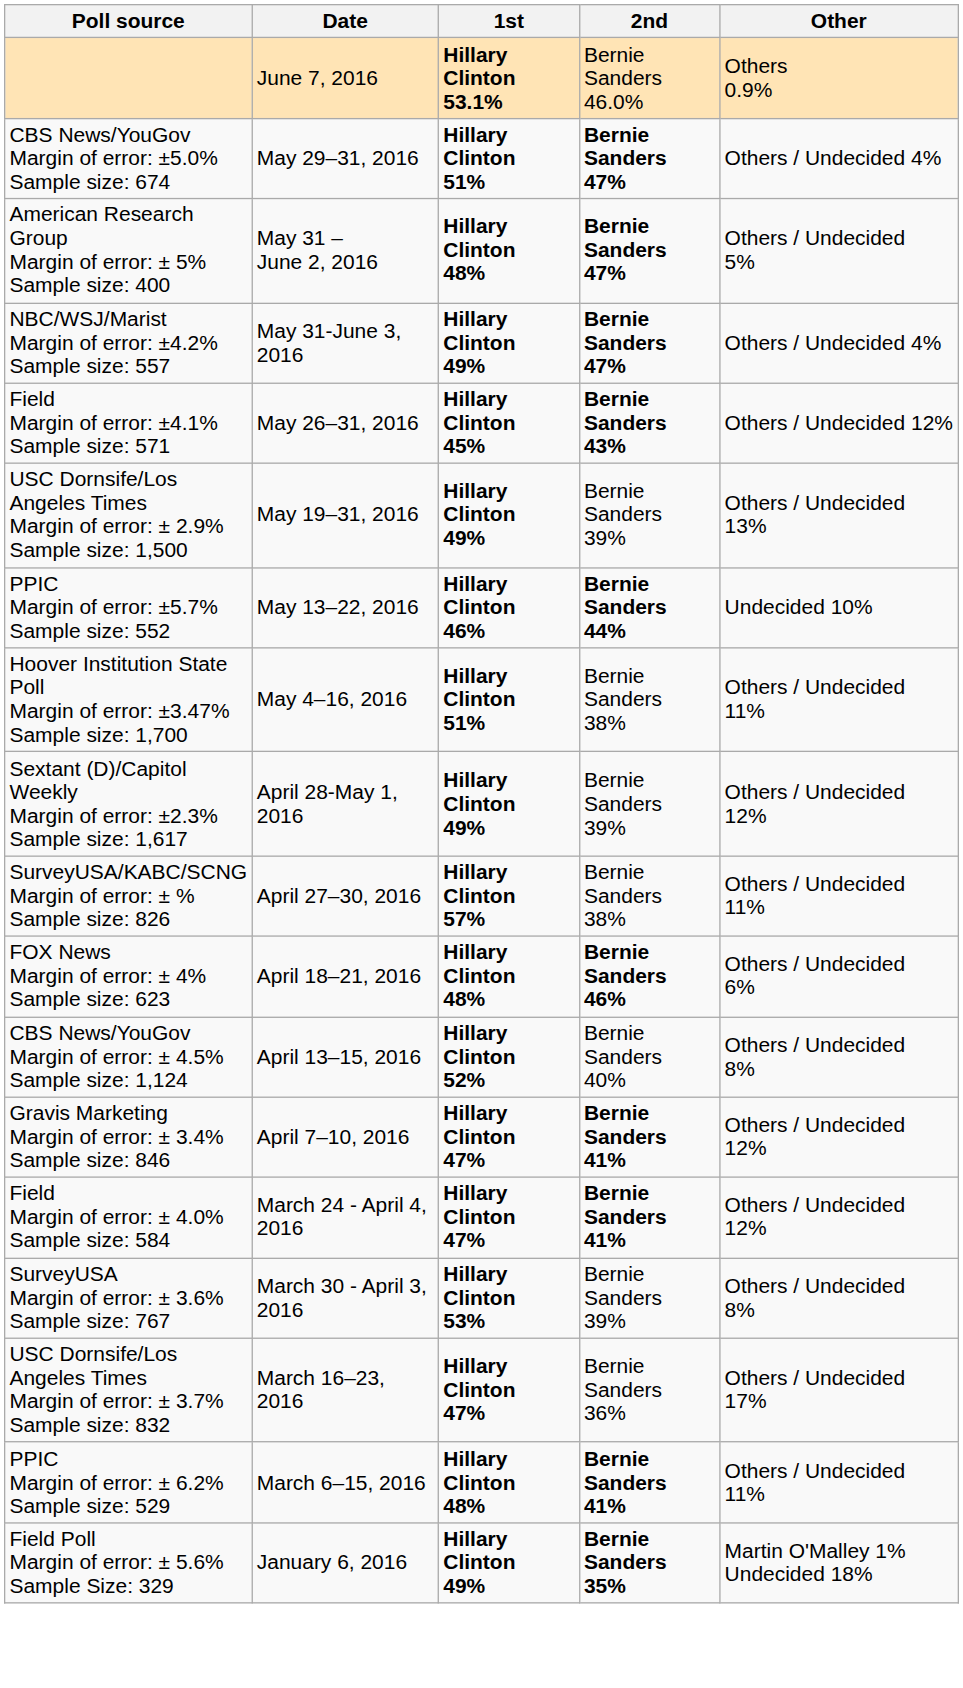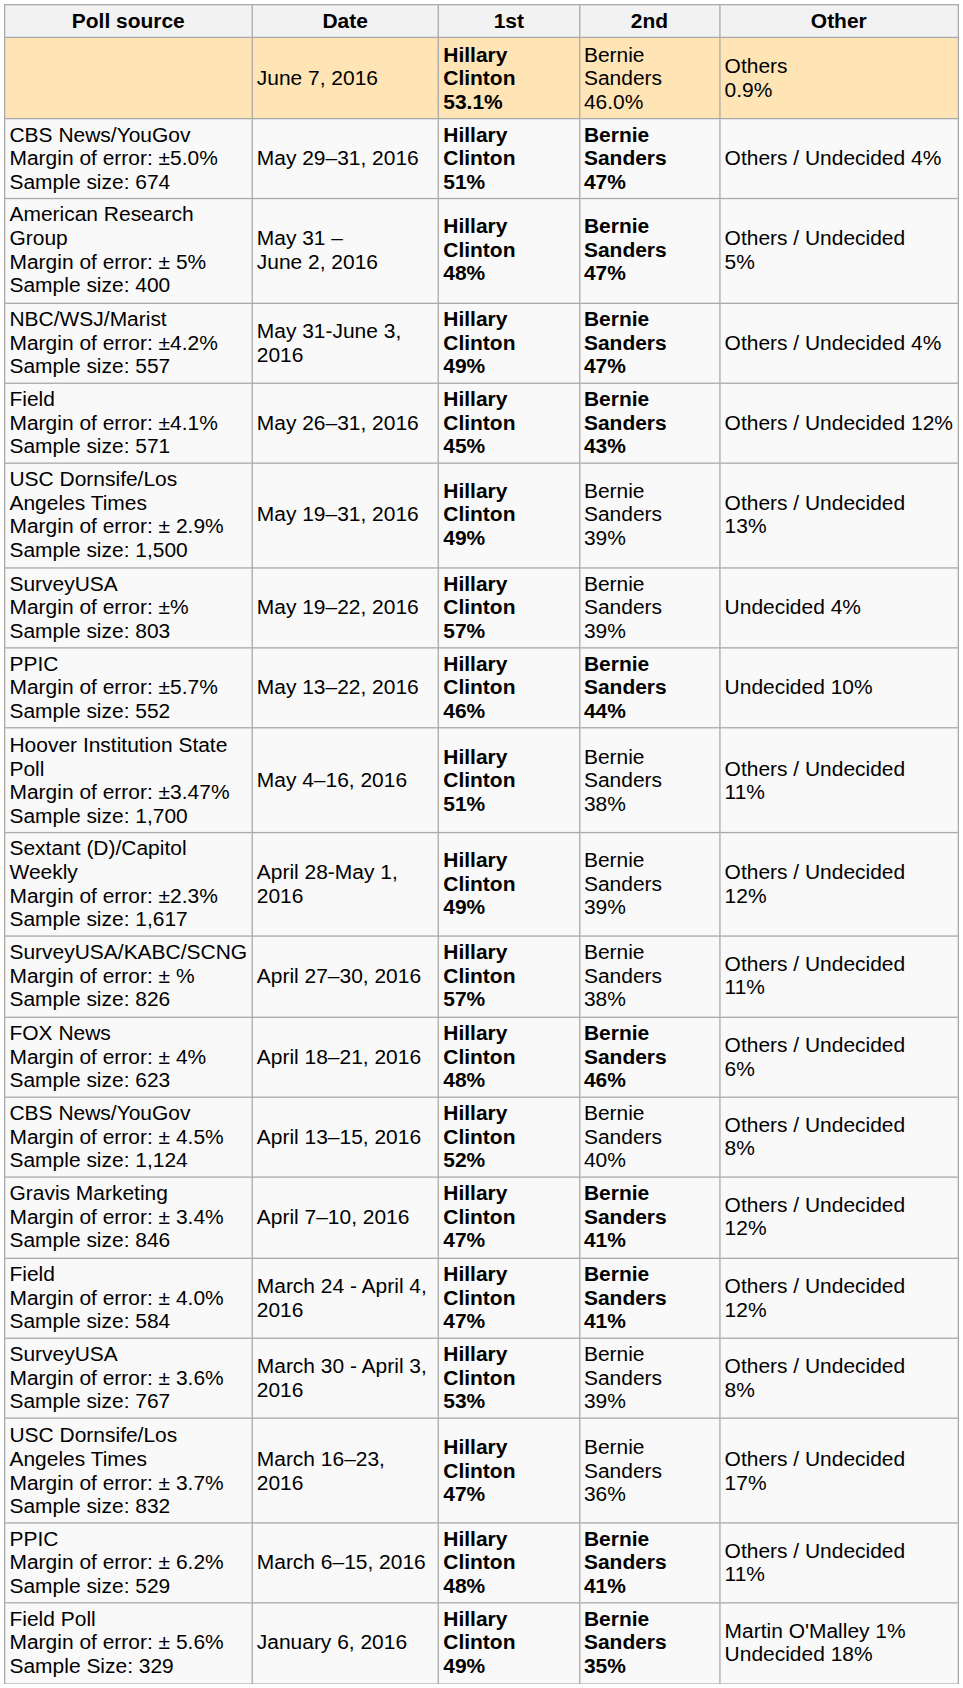+ row: (99, 607)
